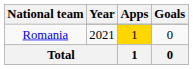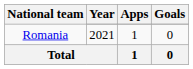(134, 34) gold background -> (134, 34) no background
